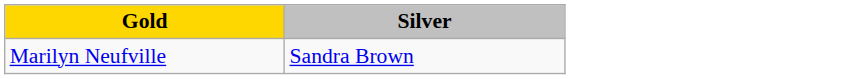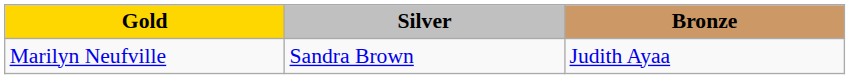+ column: (705, 21)
